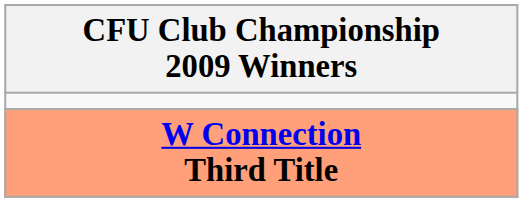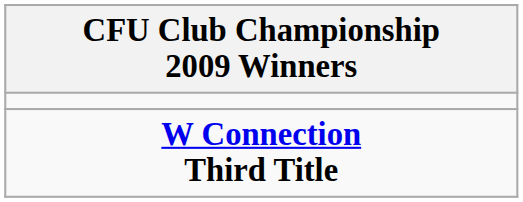(261, 152) lightsalmon background -> (261, 152) no background
